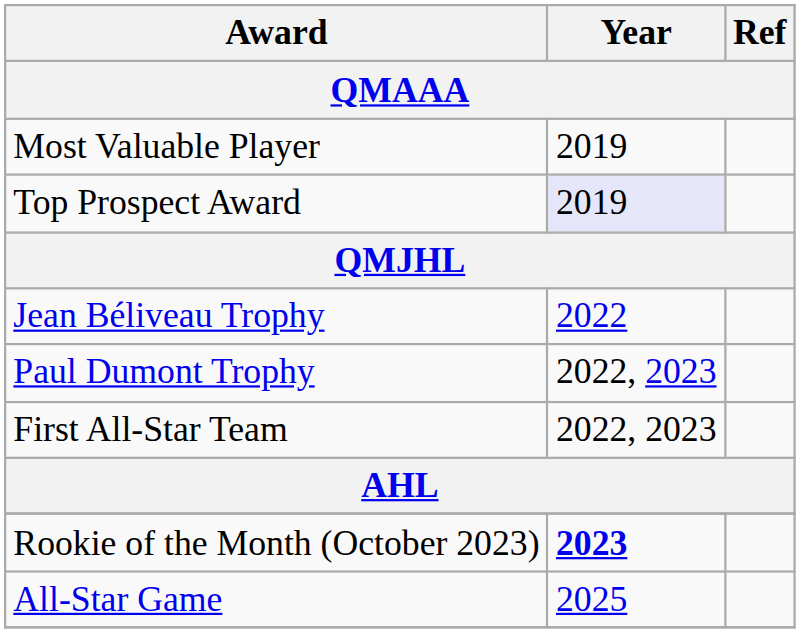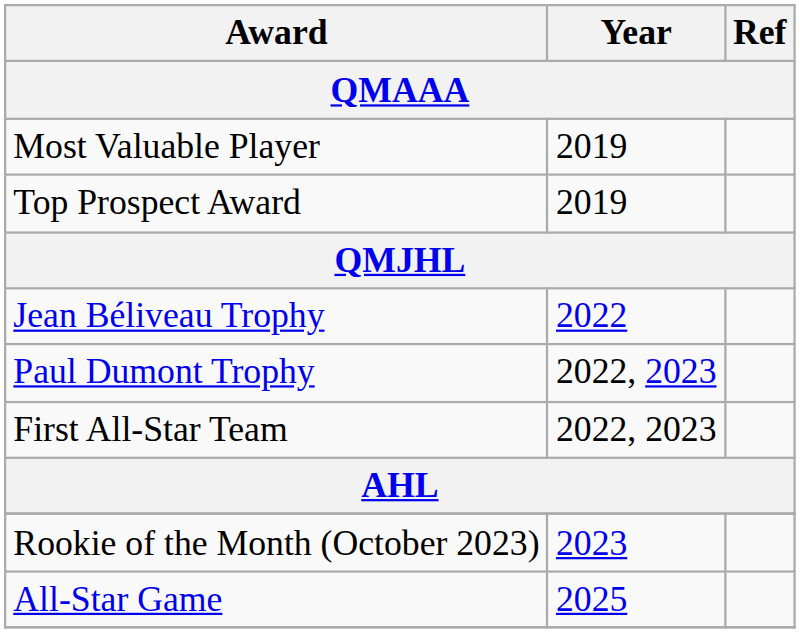(592, 202) lavender background -> (592, 202) no background
(592, 542) bold -> (592, 542) normal
